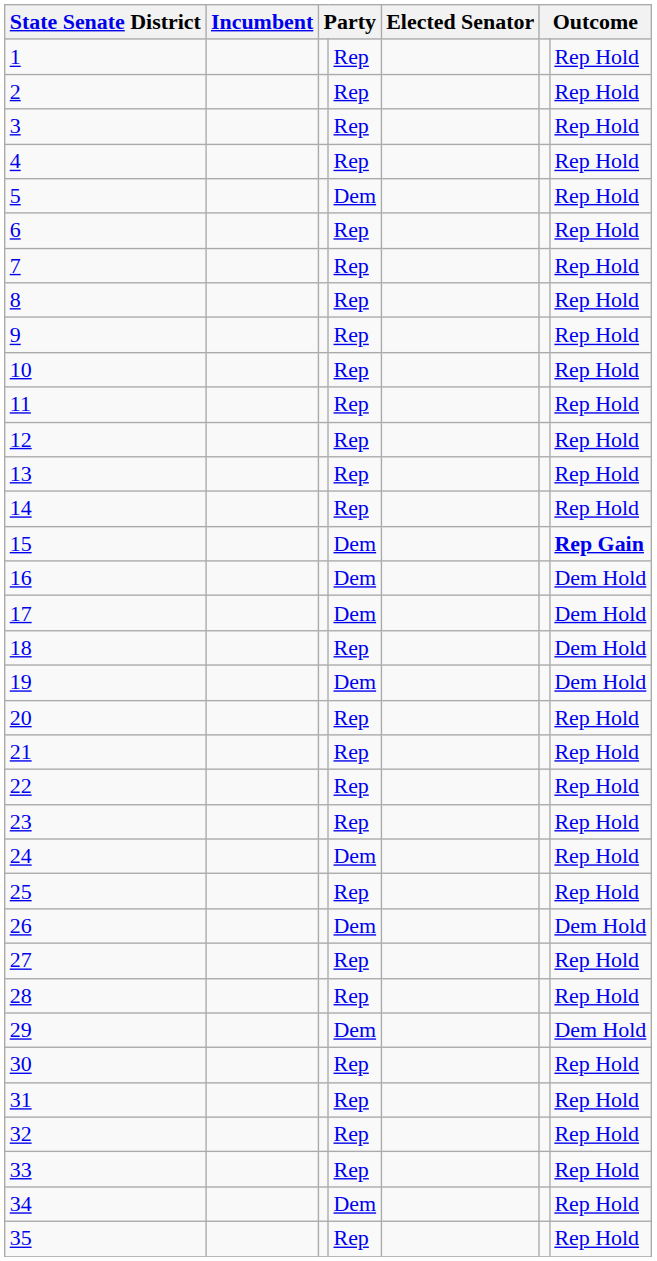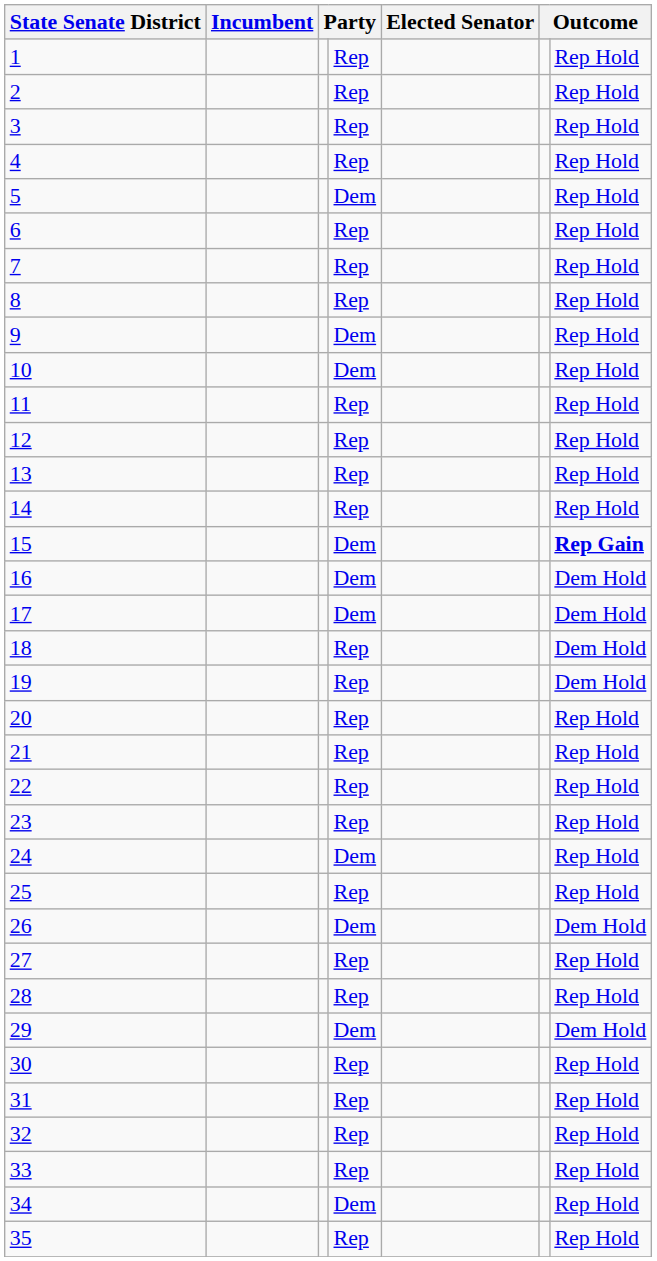(351, 334) Rep -> (355, 334) Dem
(351, 369) Rep -> (355, 369) Dem
(355, 682) Dem -> (351, 682) Rep
